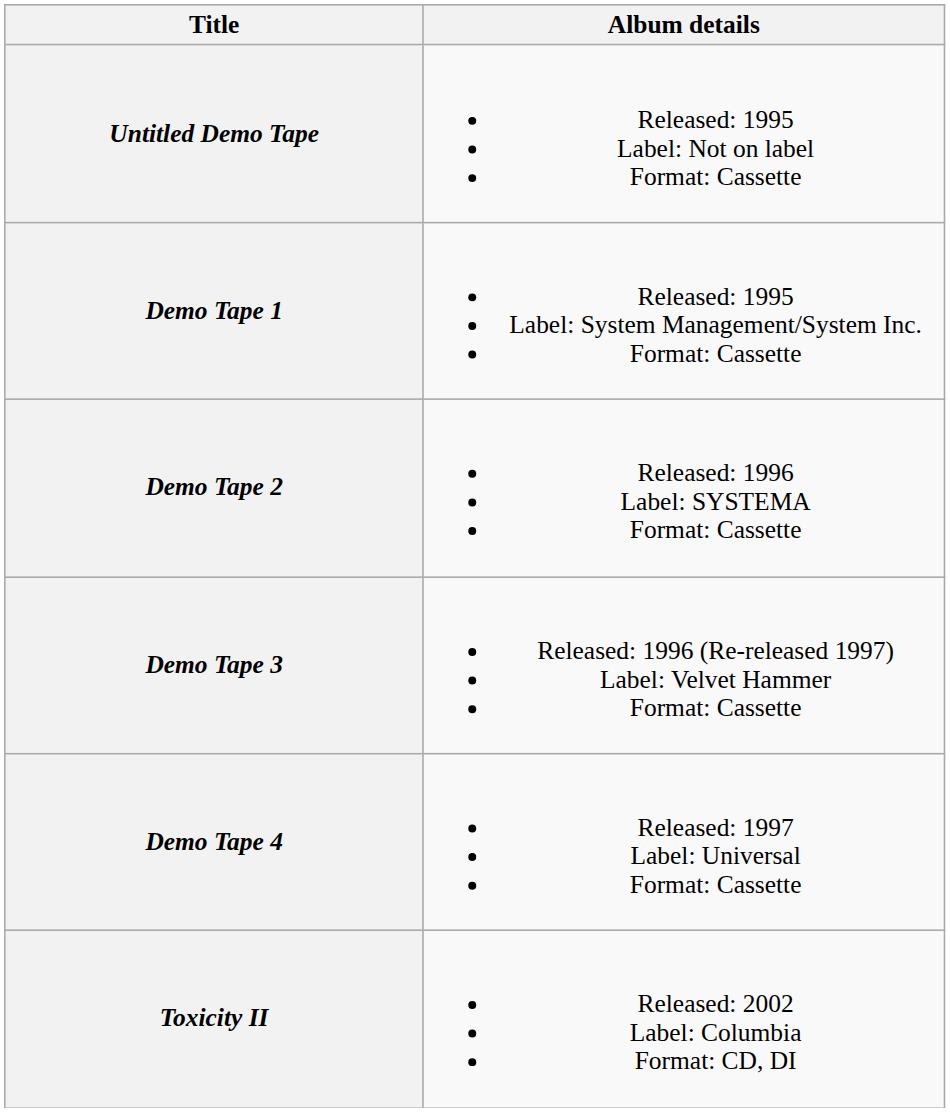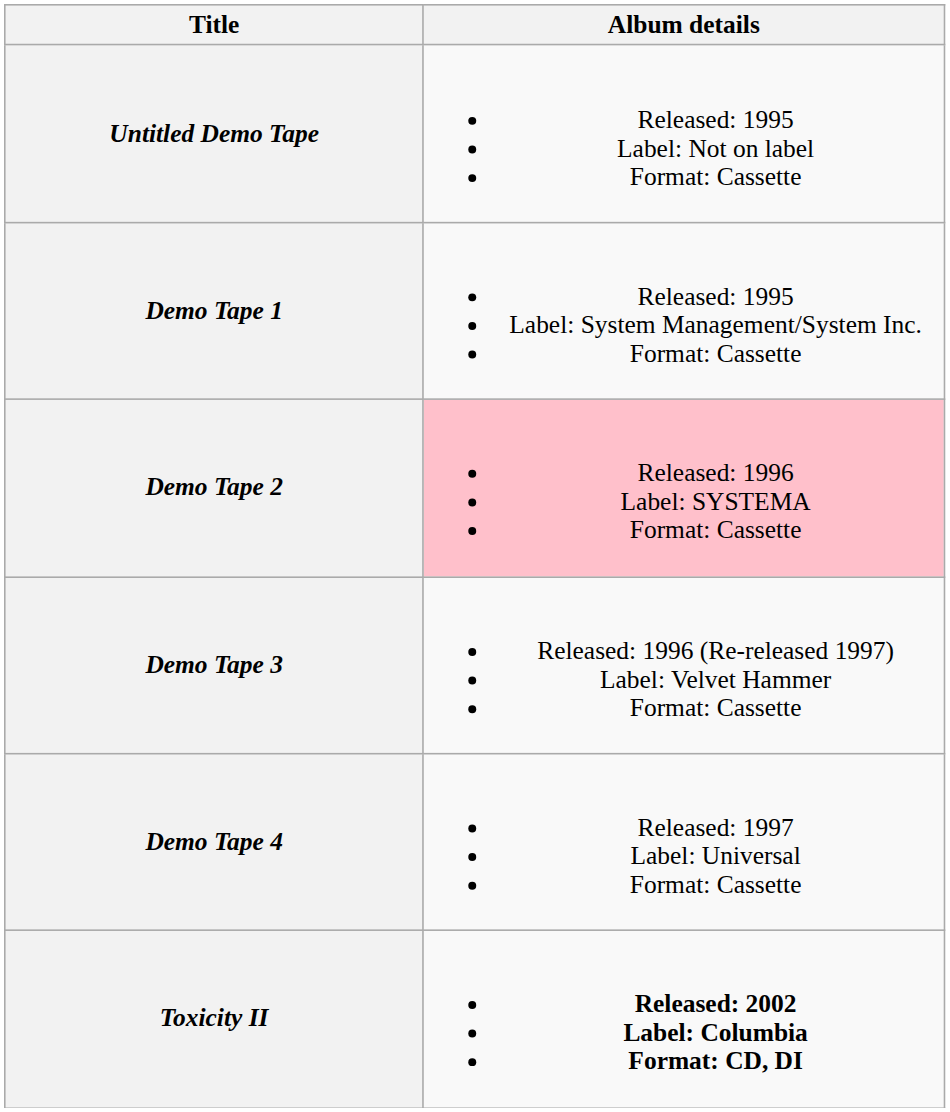(684, 502) no background -> (684, 502) pink background
(684, 1033) normal -> (684, 1033) bold
